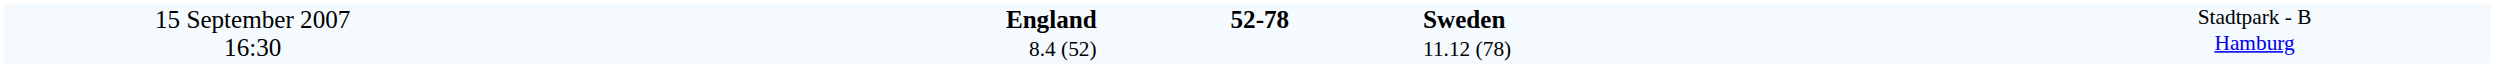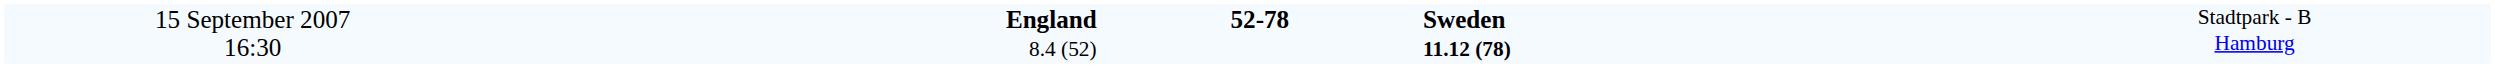(1467, 49) normal -> (1467, 49) bold
